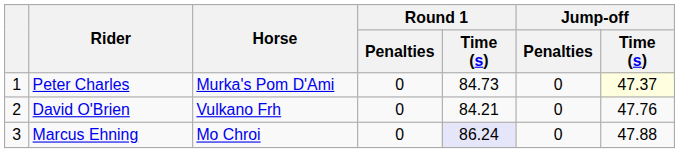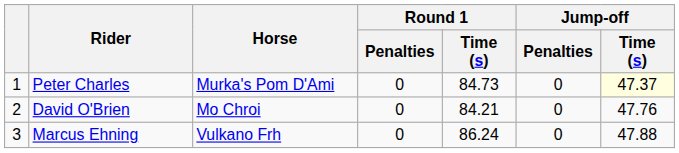(239, 110) Vulkano Frh -> (229, 110) Mo Chroi
(229, 135) Mo Chroi -> (239, 135) Vulkano Frh
(479, 135) lavender background -> (479, 135) no background
